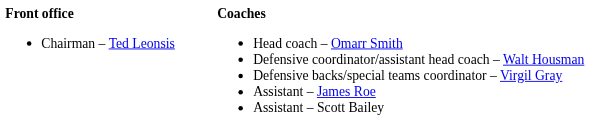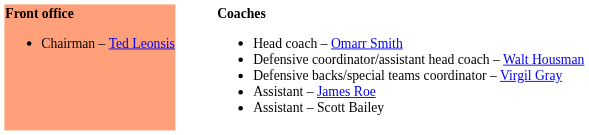(90, 28) no background -> (90, 28) lightsalmon background
